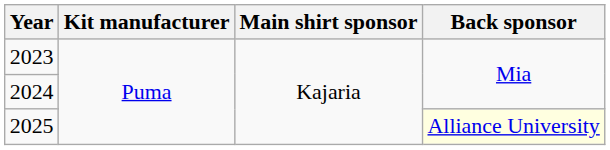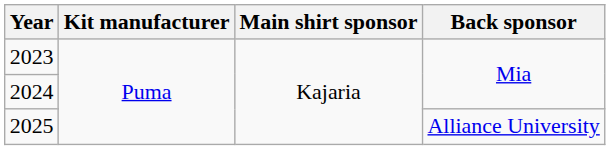(514, 126) lightyellow background -> (514, 126) no background
